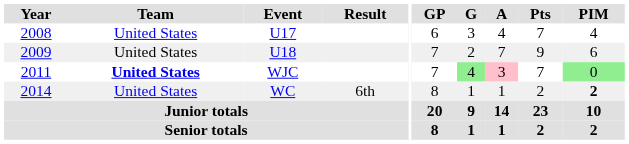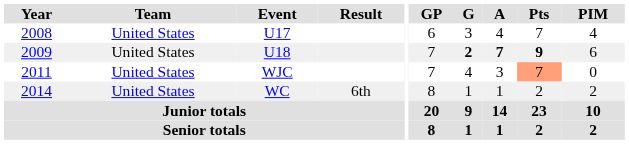(471, 52) normal -> (468, 52) bold
(502, 52) normal -> (500, 52) bold
(540, 52) normal -> (539, 52) bold
(156, 71) bold -> (153, 71) normal
(471, 71) lightgreen background -> (468, 71) no background
(502, 71) pink background -> (500, 71) no background
(540, 71) no background -> (539, 71) lightsalmon background
(594, 71) lightgreen background -> (593, 71) no background
(594, 91) bold -> (593, 91) normal
